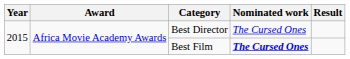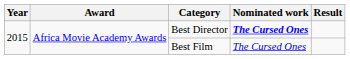(269, 29) normal -> (271, 29) bold
(271, 46) bold -> (269, 46) normal
